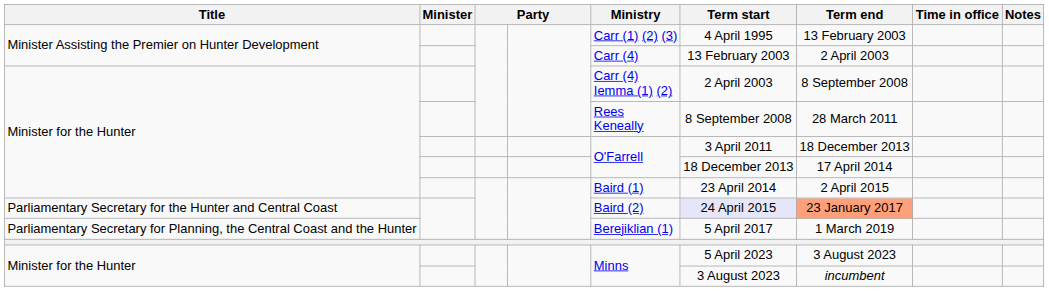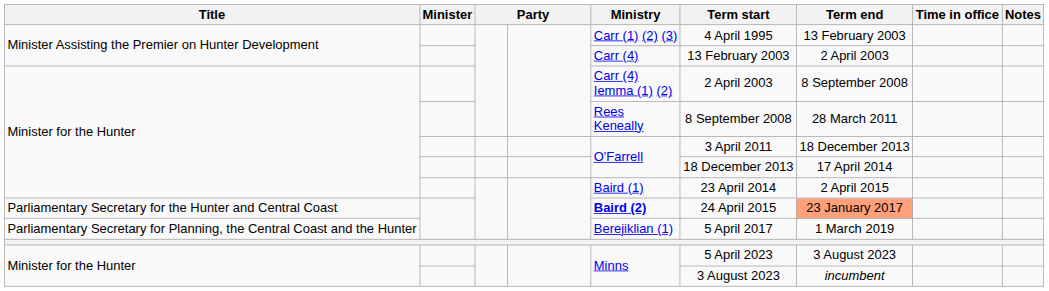(619, 208) normal -> (620, 208) bold
(738, 208) lavender background -> (738, 208) no background
